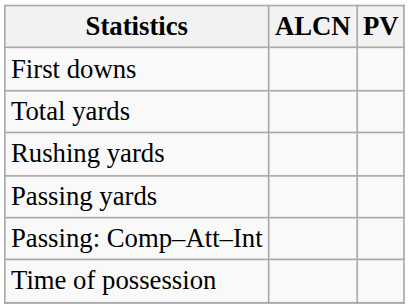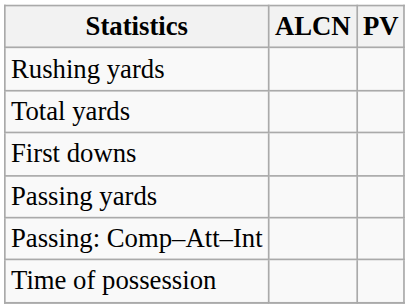rows swapped: (74, 68) <-> (88, 153)
